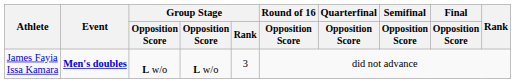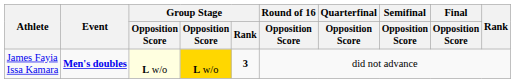(155, 70) no background -> (155, 70) lightyellow background
(206, 70) no background -> (206, 70) gold background
(245, 64) normal -> (245, 64) bold
